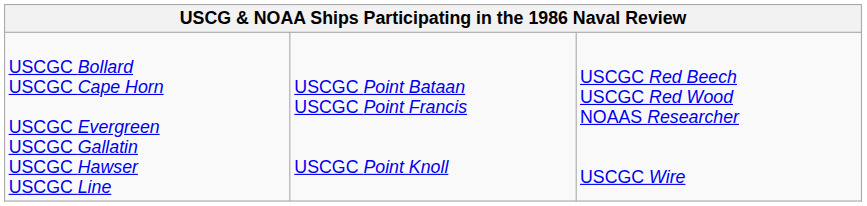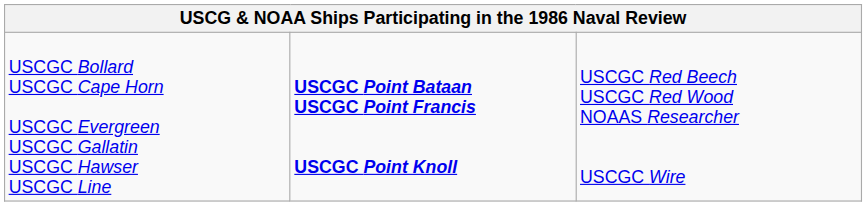(381, 126) normal -> (385, 126) bold
